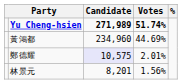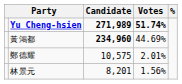(114, 40) normal -> (114, 40) bold
(116, 55) lavender background -> (116, 55) no background
